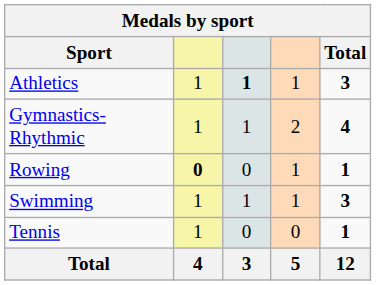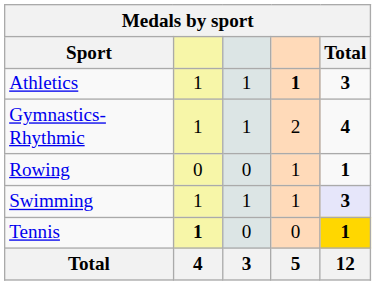(247, 83) bold -> (247, 83) normal
(295, 83) normal -> (295, 83) bold
(198, 169) bold -> (198, 169) normal
(345, 201) no background -> (345, 201) lavender background
(198, 232) normal -> (198, 232) bold
(345, 232) no background -> (345, 232) gold background
